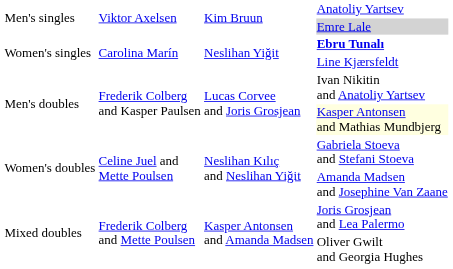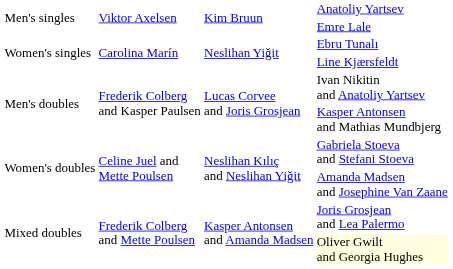(344, 26) lightgrey background -> (344, 26) no background
(350, 44) bold -> (347, 44) normal
(379, 119) lightyellow background -> (379, 119) no background
(370, 249) no background -> (370, 249) lightyellow background
